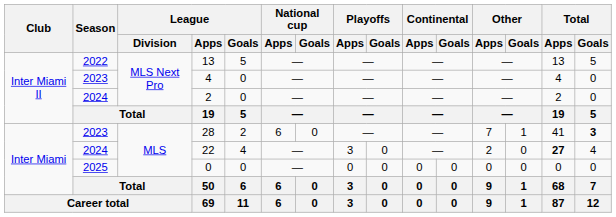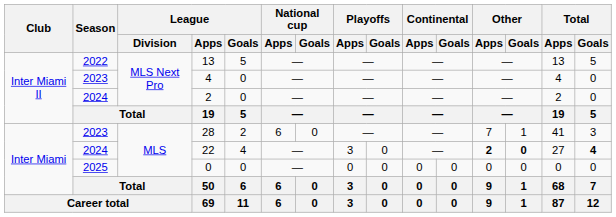(593, 132) bold -> (593, 132) normal
(489, 150) normal -> (489, 150) bold
(524, 150) normal -> (524, 150) bold
(558, 150) bold -> (558, 150) normal
(593, 150) normal -> (593, 150) bold
